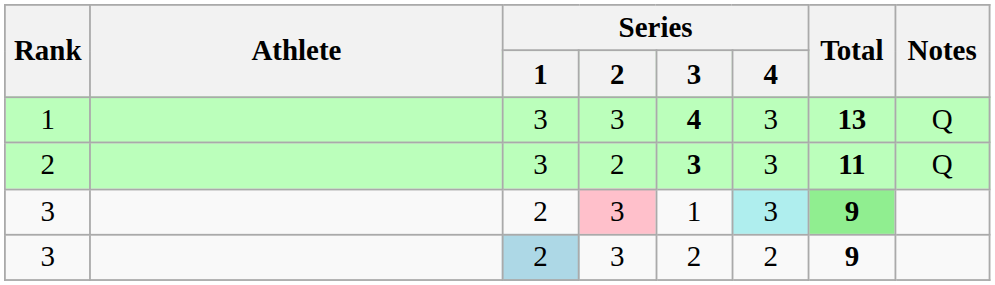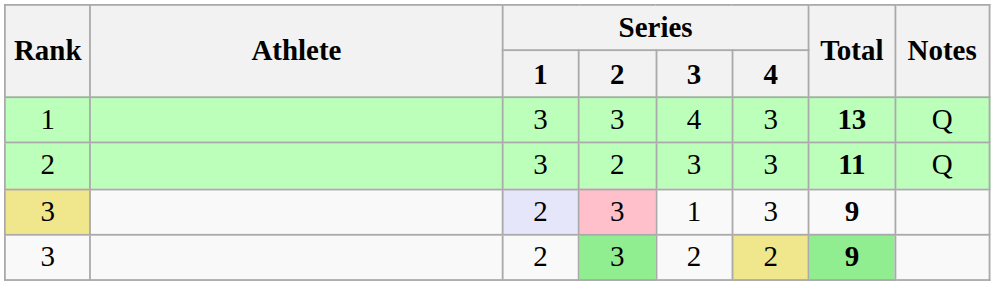(694, 119) bold -> (694, 119) normal
(694, 165) bold -> (694, 165) normal
(48, 211) no background -> (48, 211) khaki background
(541, 211) no background -> (541, 211) lavender background
(771, 211) paleturquoise background -> (771, 211) no background
(852, 211) lightgreen background -> (852, 211) no background
(541, 257) lightblue background -> (541, 257) no background
(617, 257) no background -> (617, 257) lightgreen background
(771, 257) no background -> (771, 257) khaki background
(852, 257) no background -> (852, 257) lightgreen background
